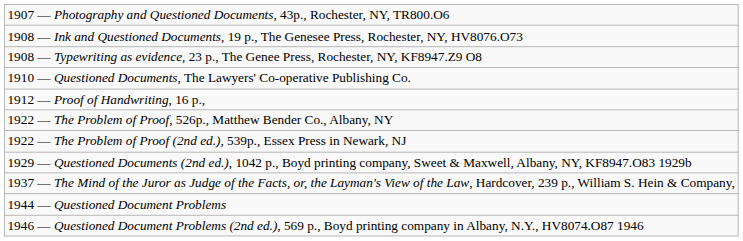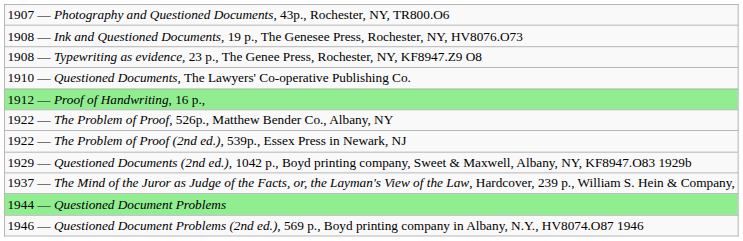(106, 99) no background -> (106, 99) lightgreen background
(117, 204) no background -> (117, 204) lightgreen background
